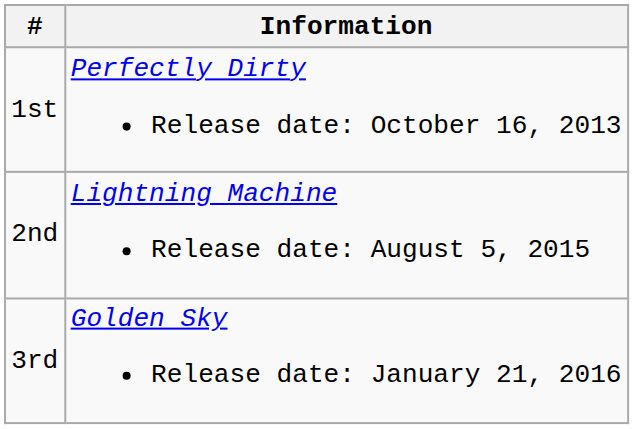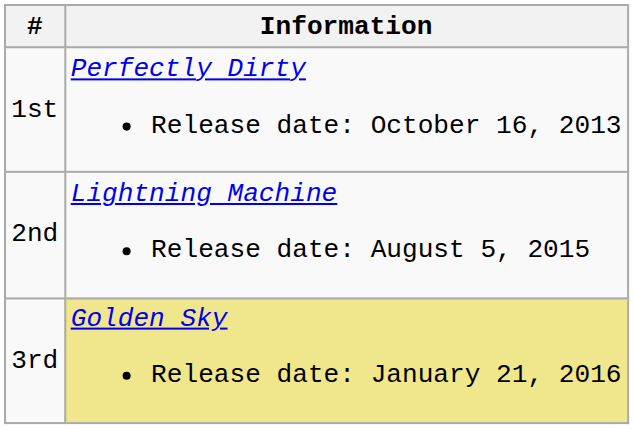(346, 347) no background -> (346, 347) khaki background
